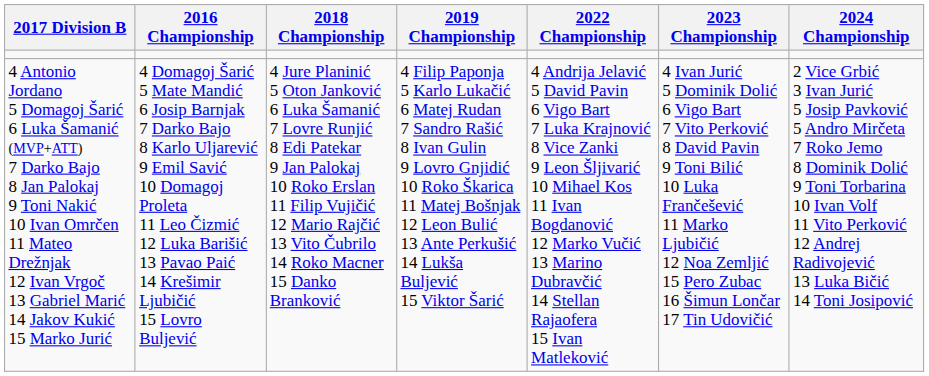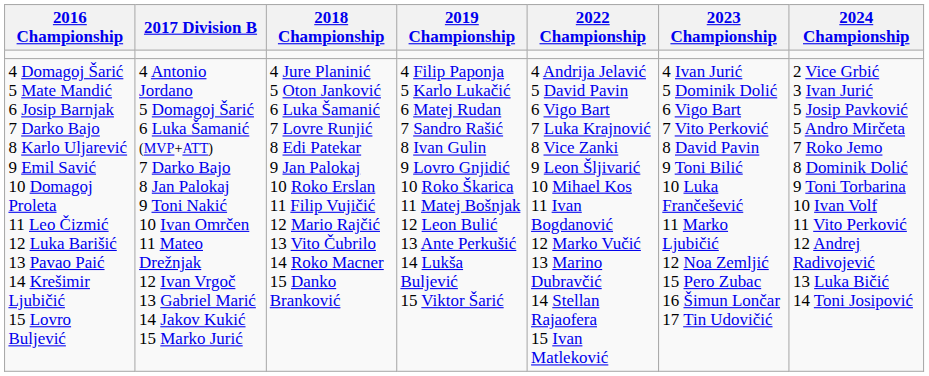columns swapped: (201, 27) <-> (70, 27)
